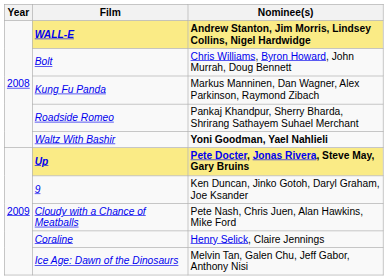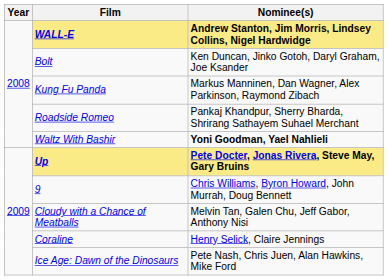(272, 62) Chris Williams, Byron Howard, John Murrah, Doug Bennett -> (285, 62) Ken Duncan, Jinko Gotoh, Daryl Graham, Joe Ksander
(285, 189) Ken Duncan, Jinko Gotoh, Daryl Graham, Joe Ksander -> (272, 189) Chris Williams, Byron Howard, John Murrah, Doug Bennett
(277, 217) Pete Nash, Chris Juen, Alan Hawkins, Mike Ford -> (270, 217) Melvin Tan, Galen Chu, Jeff Gabor, Anthony Nisi
(270, 261) Melvin Tan, Galen Chu, Jeff Gabor, Anthony Nisi -> (277, 261) Pete Nash, Chris Juen, Alan Hawkins, Mike Ford
